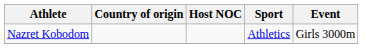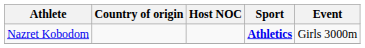(269, 34) normal -> (270, 34) bold
